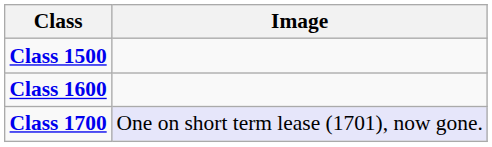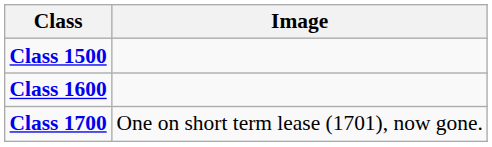(300, 123) lavender background -> (300, 123) no background
